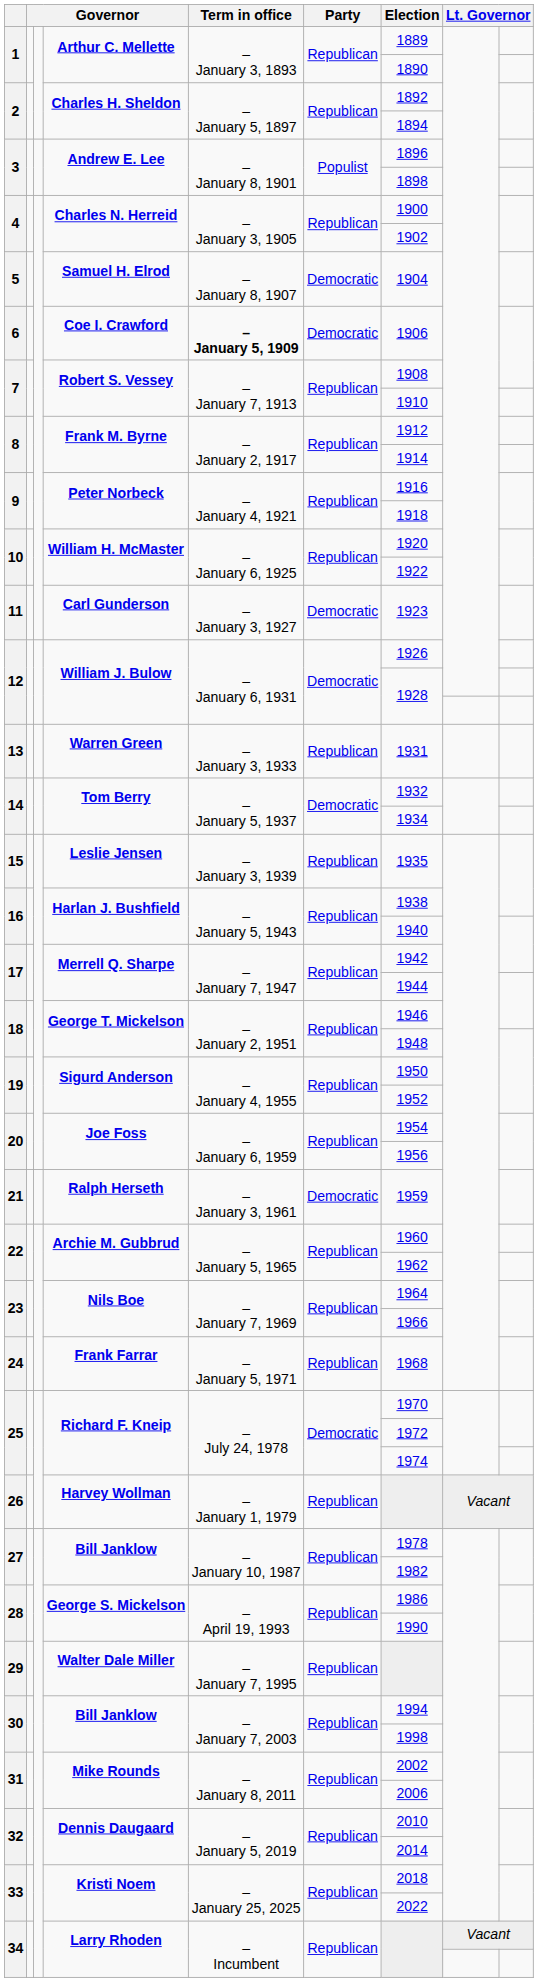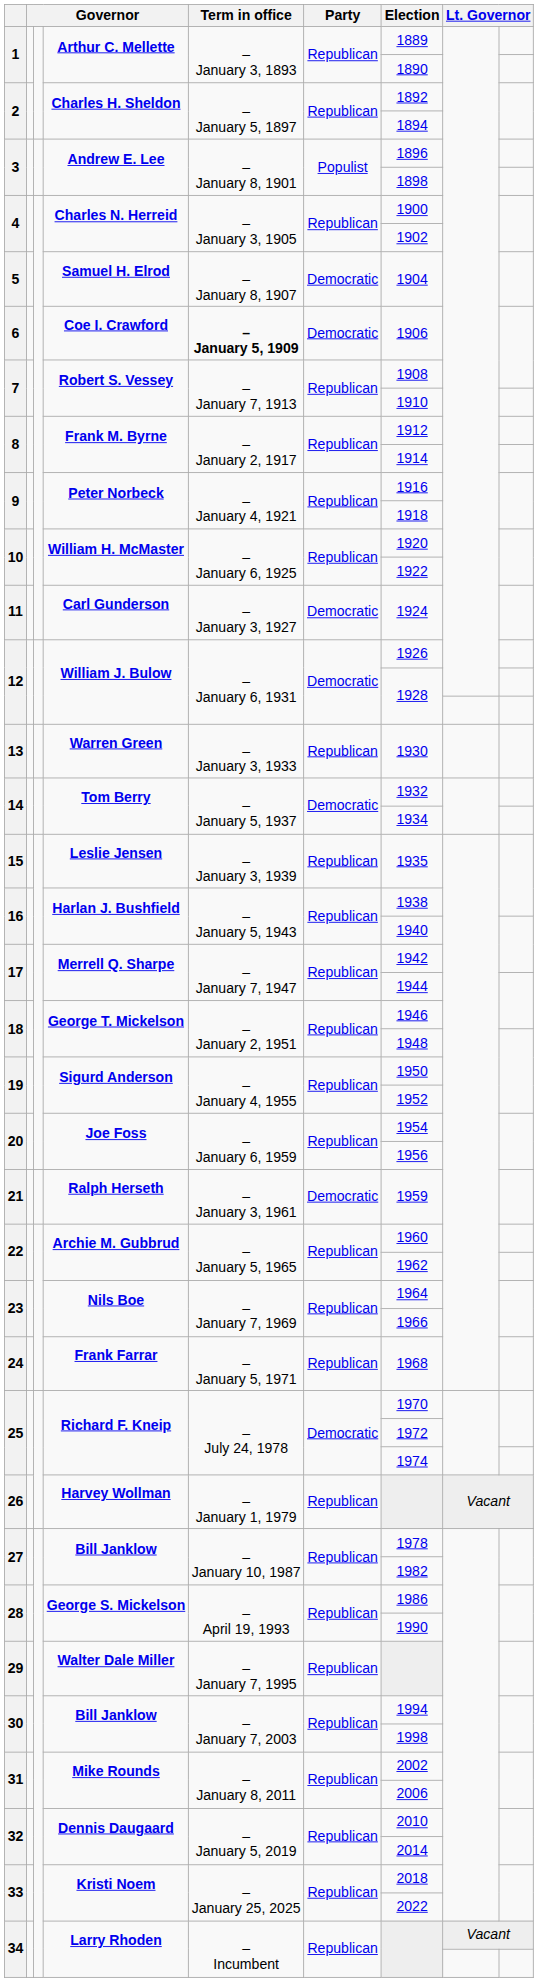(412, 612) 1923 -> (412, 612) 1924
(412, 750) 1931 -> (412, 750) 1930
